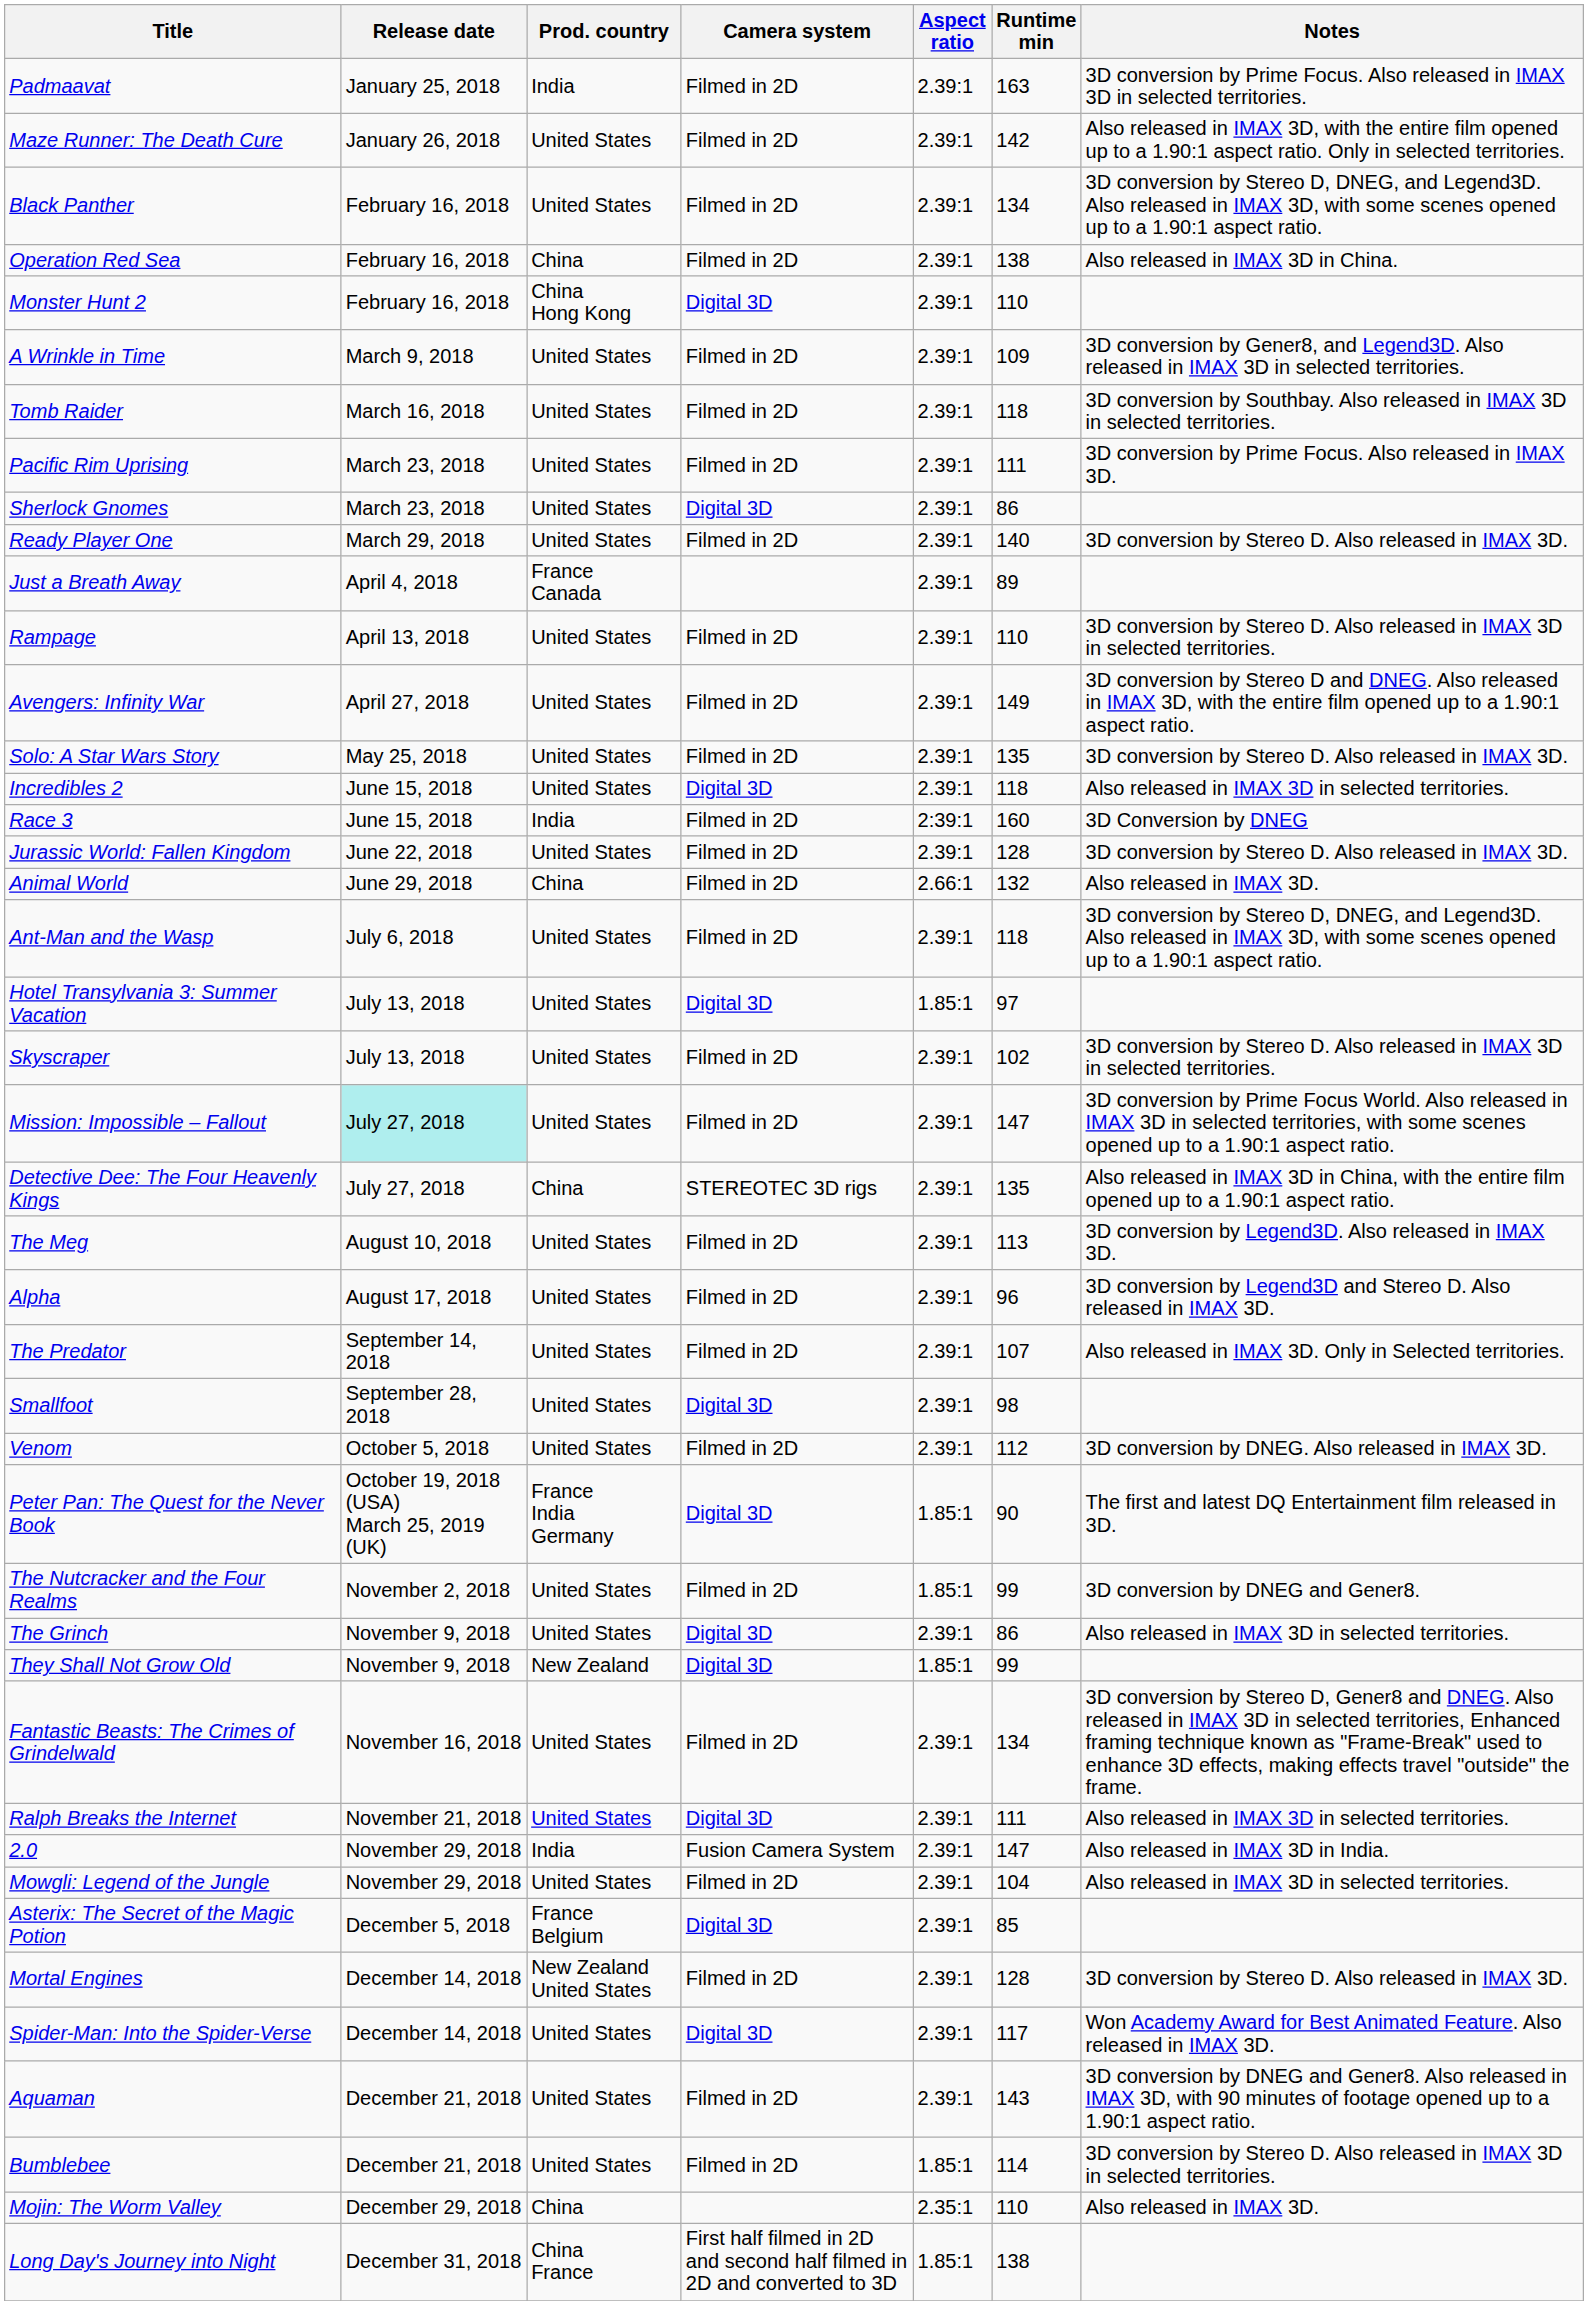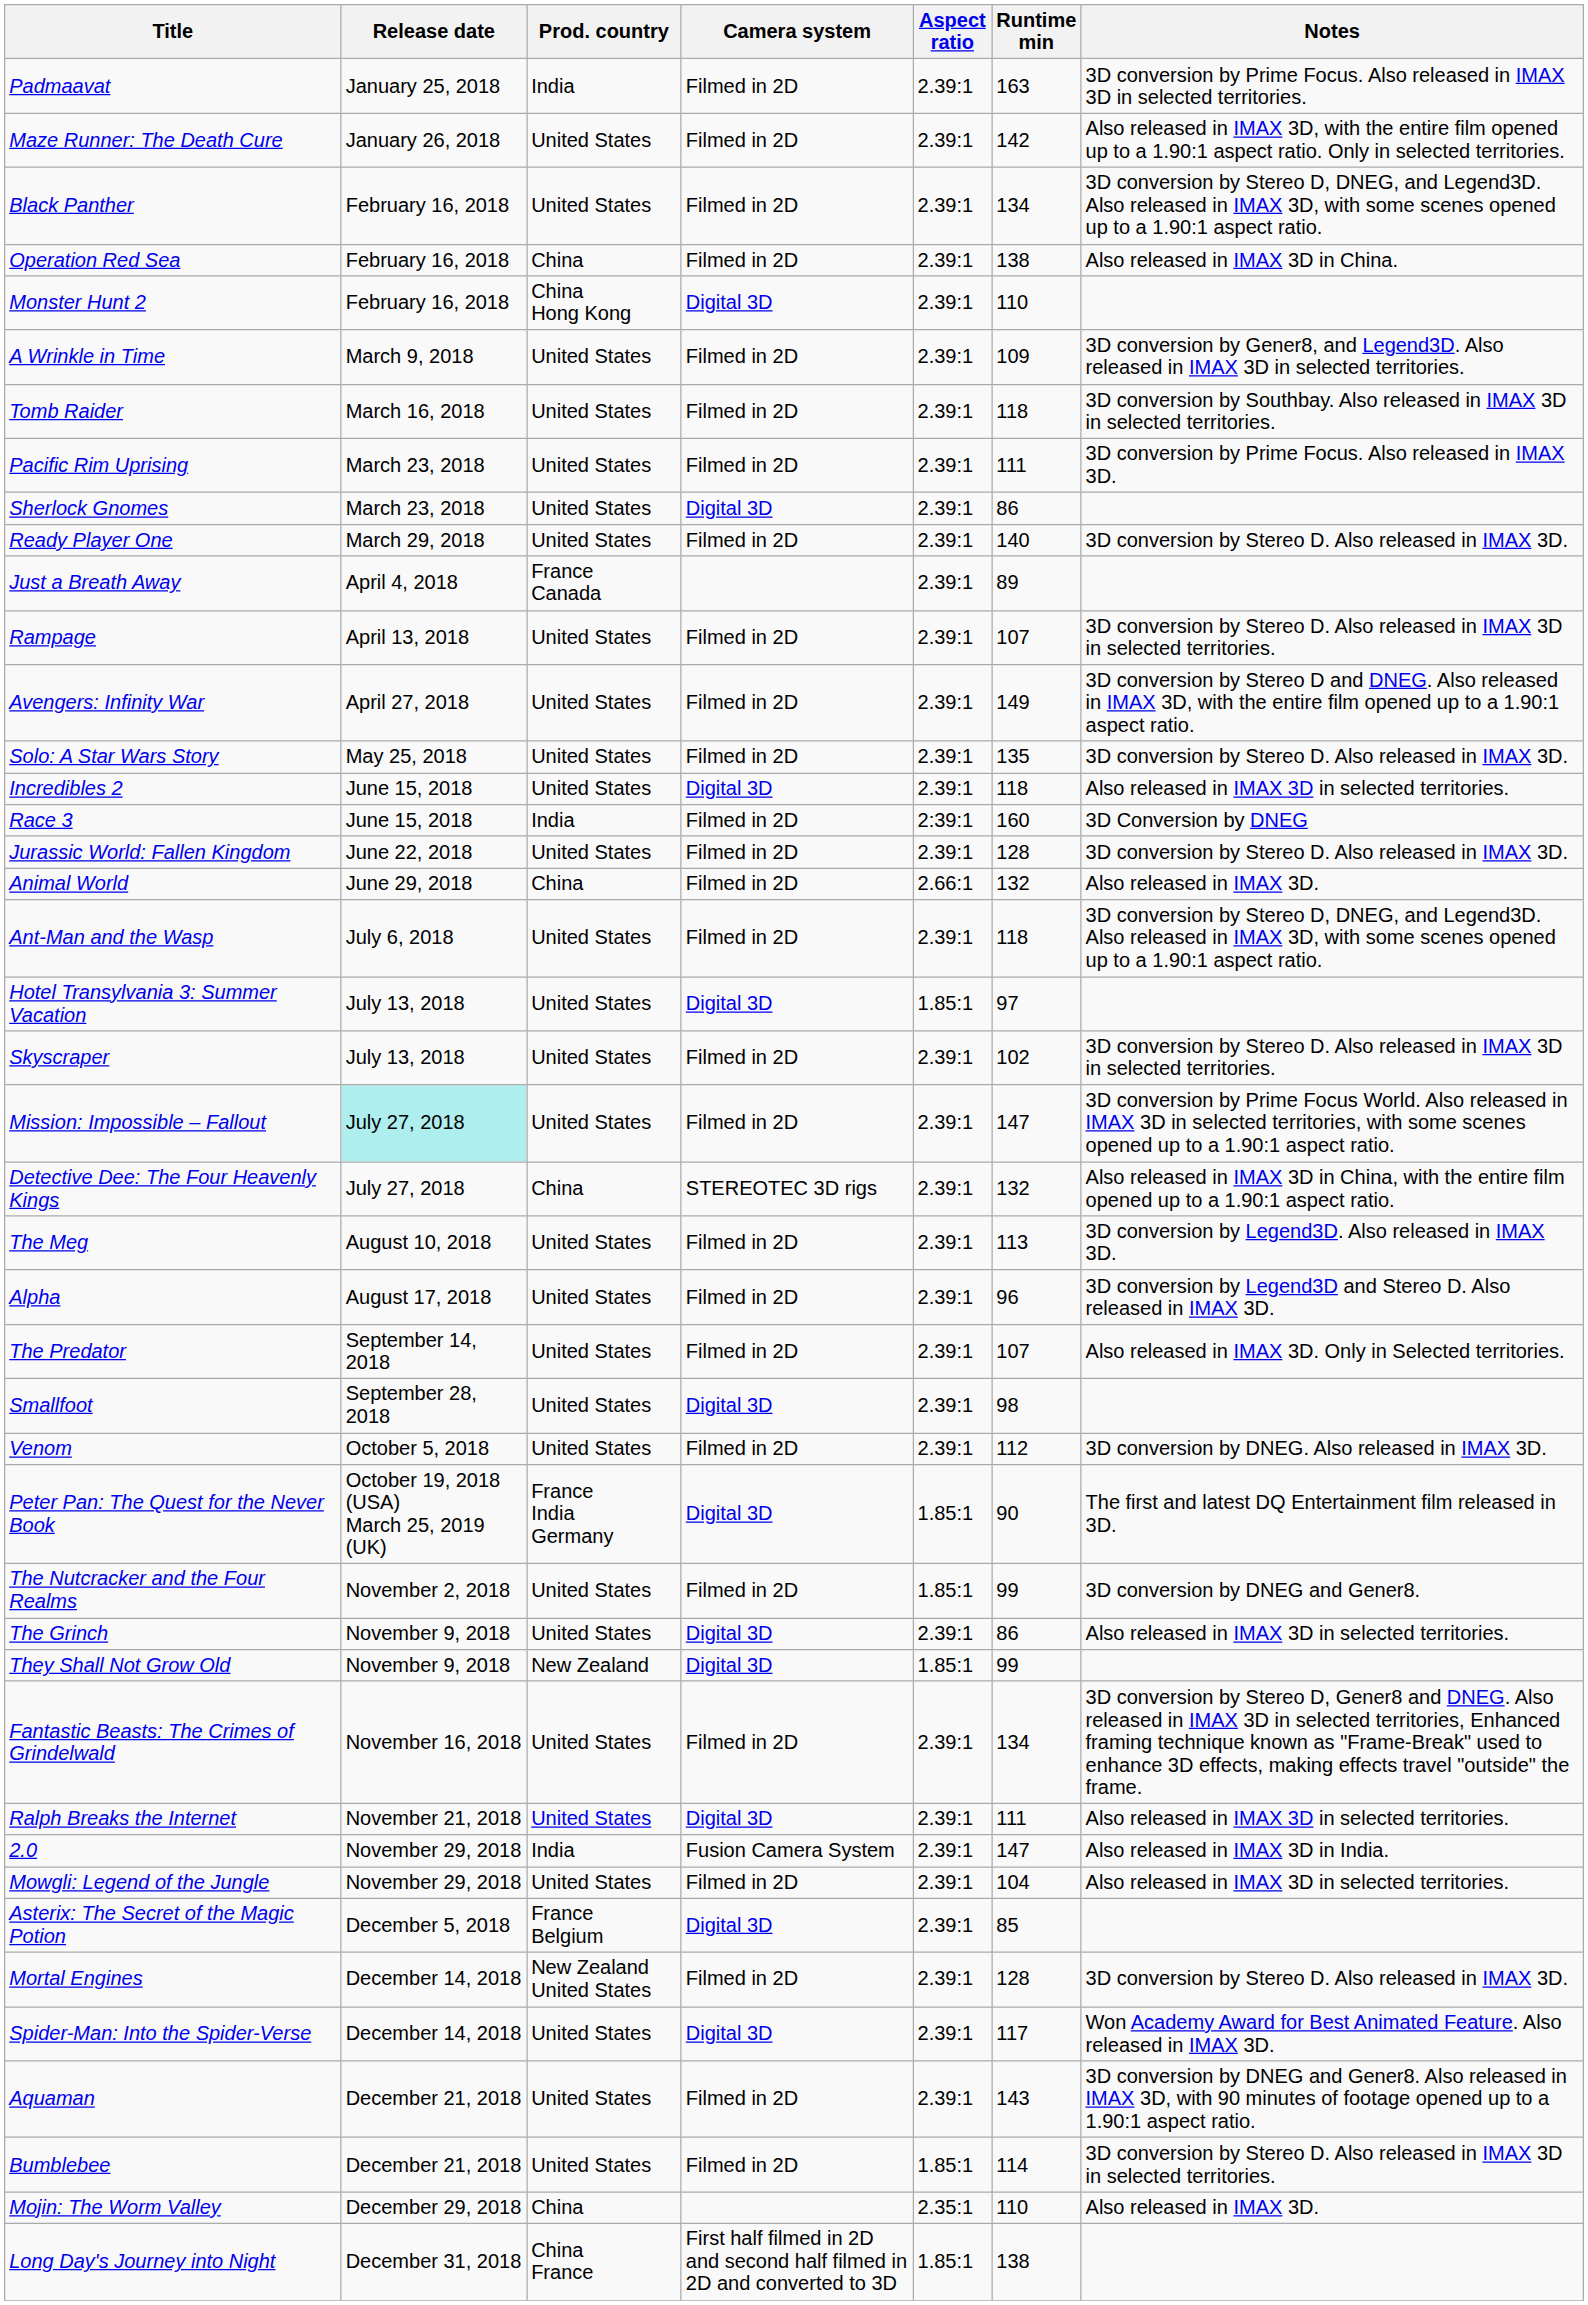(1012, 637) 110 -> (1013, 637) 107
(1013, 1188) 135 -> (1013, 1188) 132
